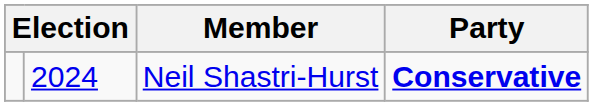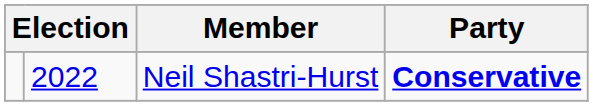(64, 76) 2024 -> (64, 76) 2022
